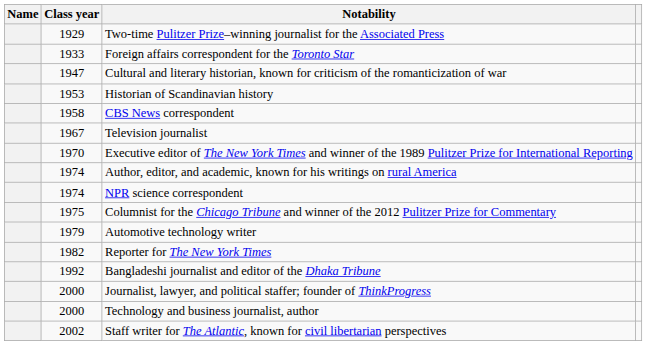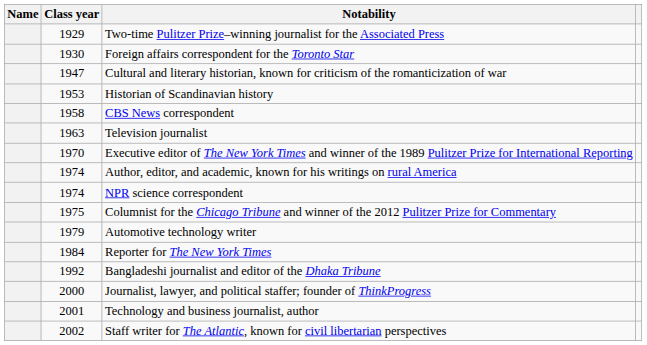(72, 53) 1933 -> (72, 53) 1930
(72, 133) 1967 -> (72, 133) 1963
(72, 251) 1982 -> (72, 251) 1984
(72, 311) 2000 -> (72, 311) 2001
